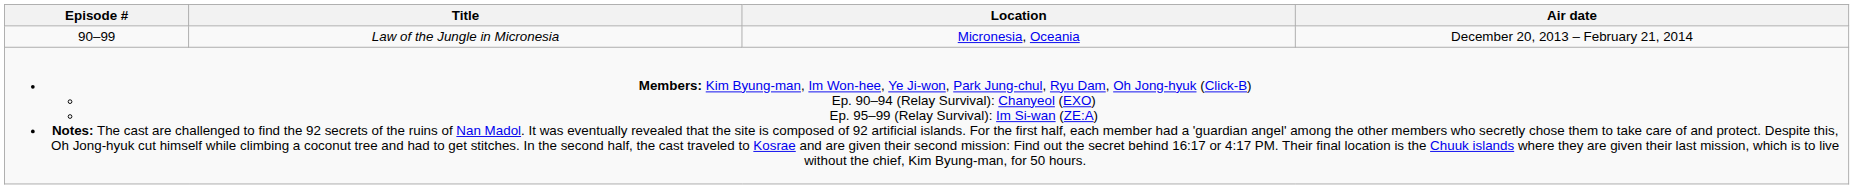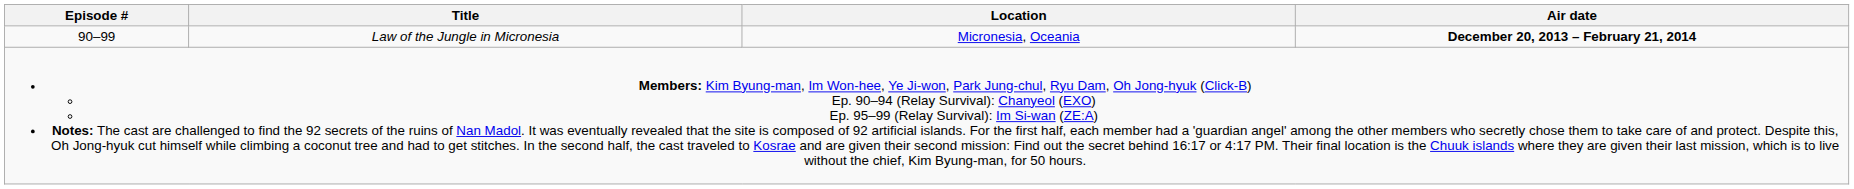(1572, 37) normal -> (1572, 37) bold
